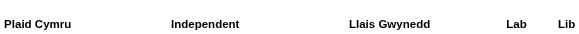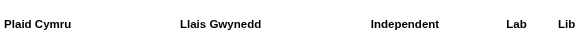columns swapped: (205, 8) <-> (390, 8)
